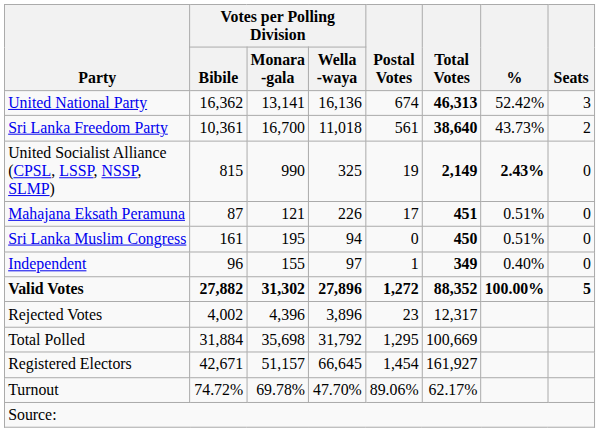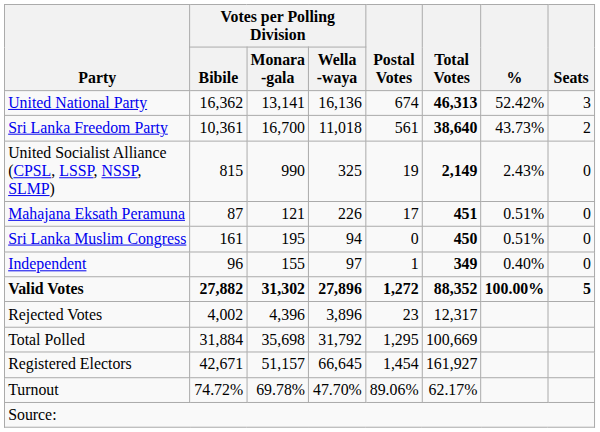(522, 171) bold -> (524, 171) normal
